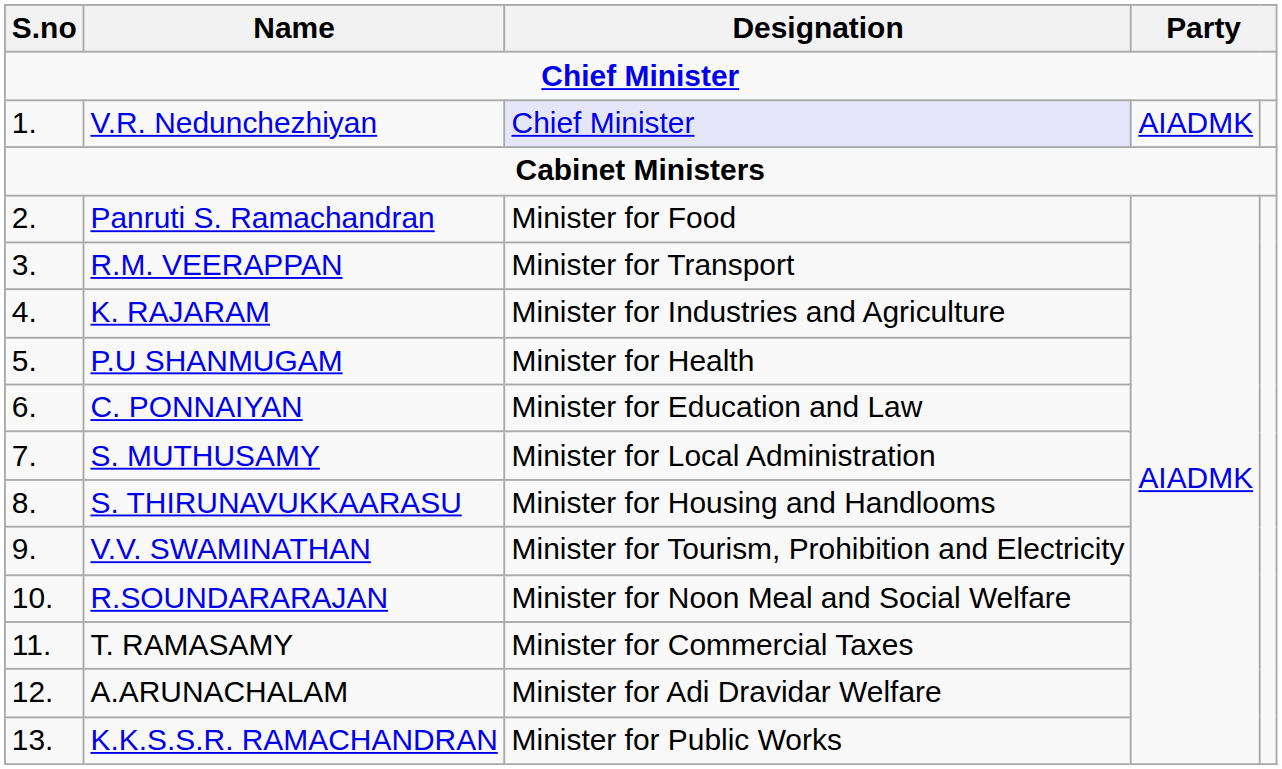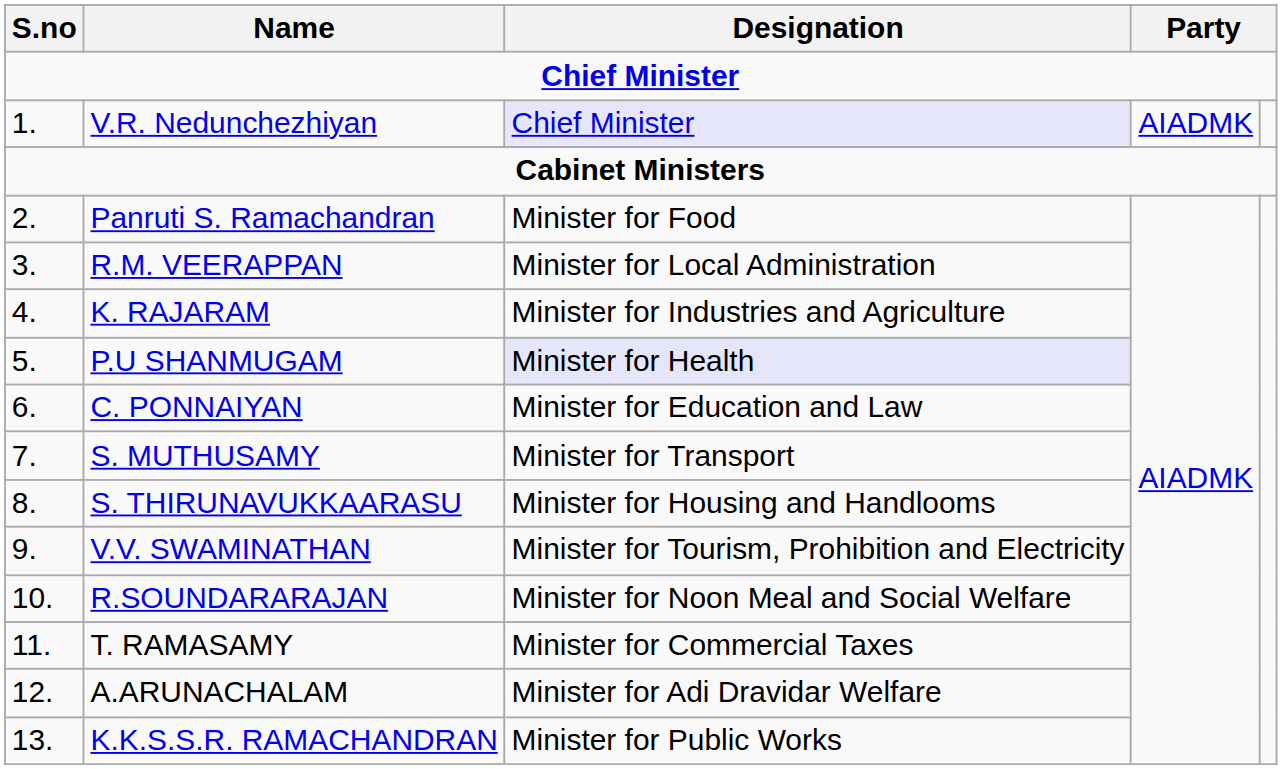(653, 265) Minister for Transport -> (724, 265) Minister for Local Administration
(633, 360) no background -> (633, 360) lavender background
(724, 455) Minister for Local Administration -> (653, 455) Minister for Transport
